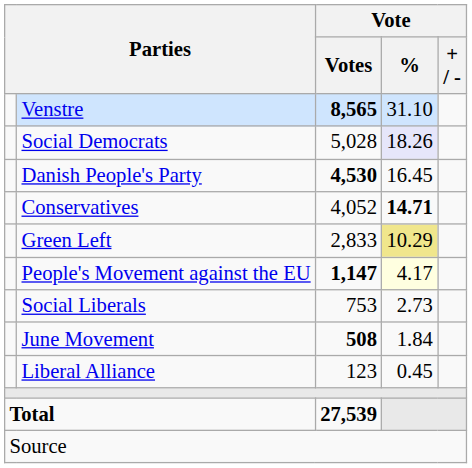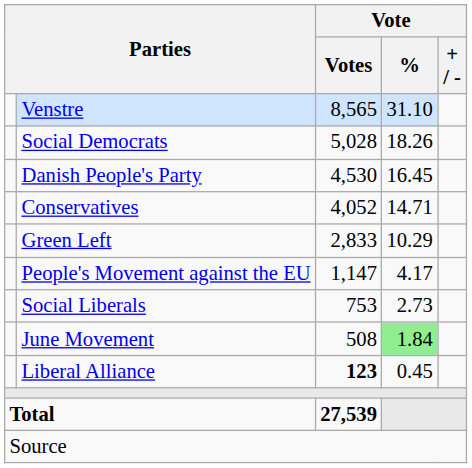(354, 109) bold -> (354, 109) normal
(410, 142) lavender background -> (410, 142) no background
(354, 175) bold -> (354, 175) normal
(410, 207) bold -> (410, 207) normal
(410, 240) khaki background -> (410, 240) no background
(354, 273) bold -> (354, 273) normal
(415, 273) lightyellow background -> (415, 273) no background
(361, 338) bold -> (361, 338) normal
(415, 338) no background -> (415, 338) lightgreen background
(361, 371) normal -> (361, 371) bold
